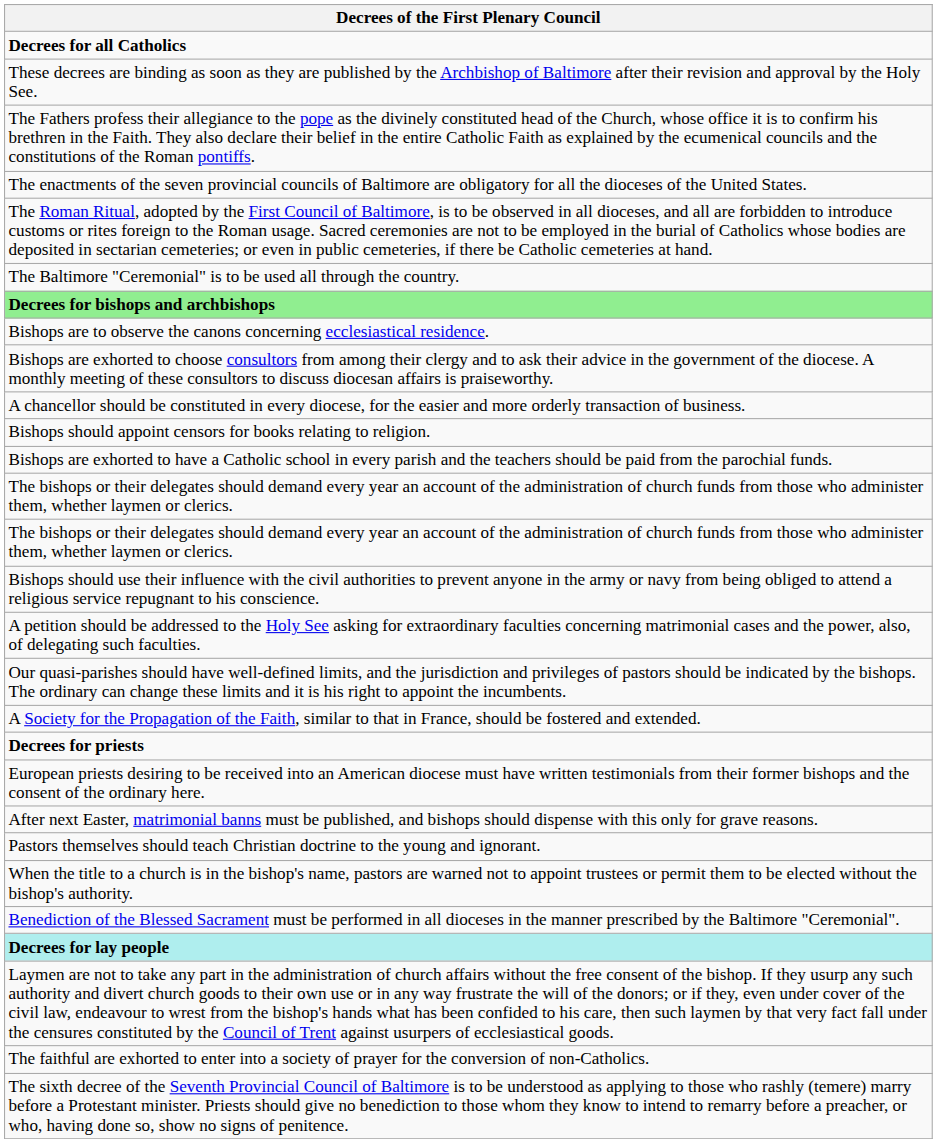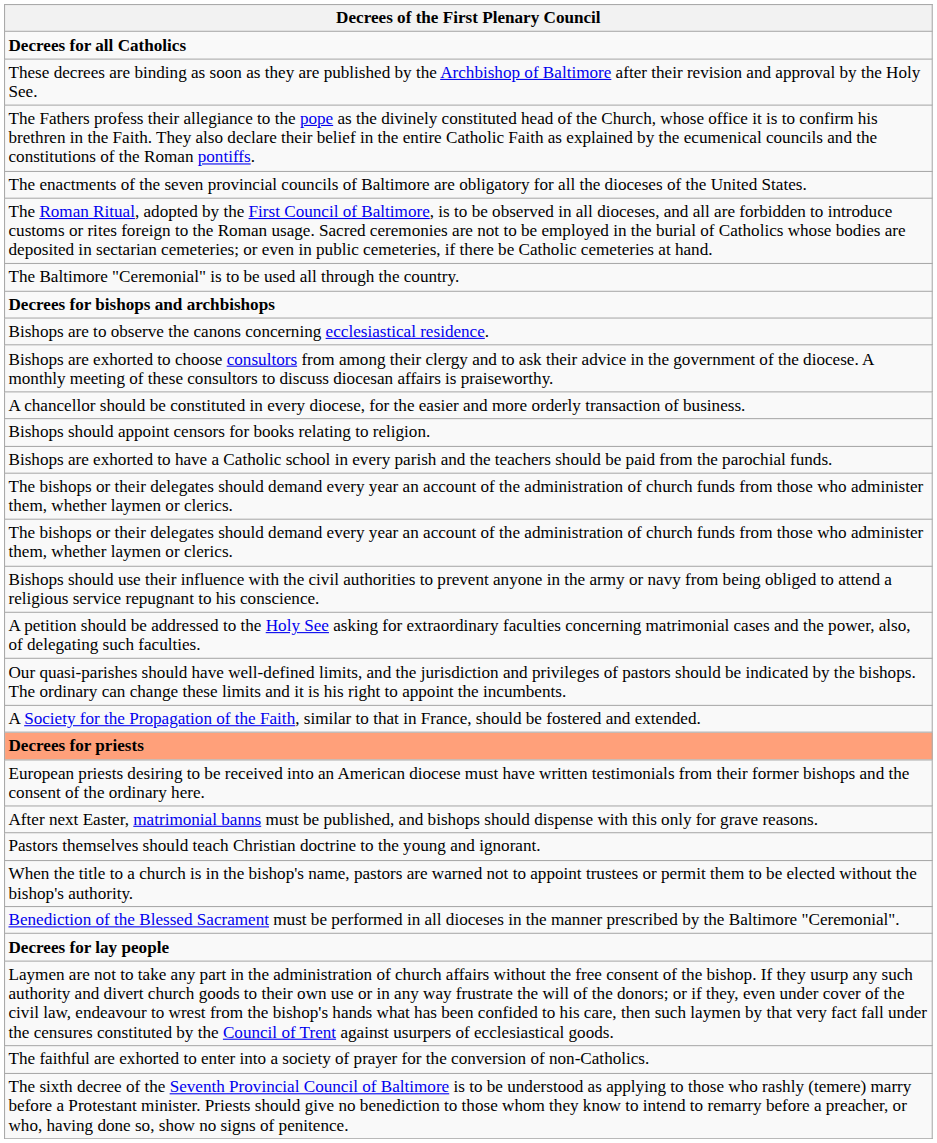(142, 304) lightgreen background -> (142, 304) no background
(76, 745) no background -> (76, 745) lightsalmon background
(89, 947) paleturquoise background -> (89, 947) no background
